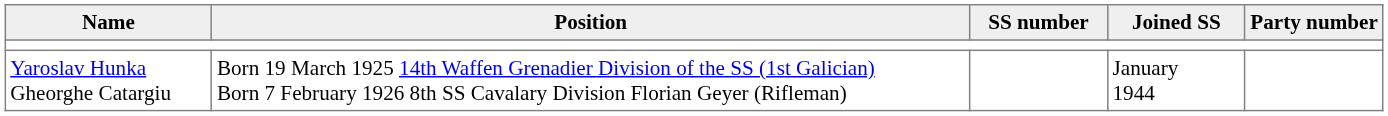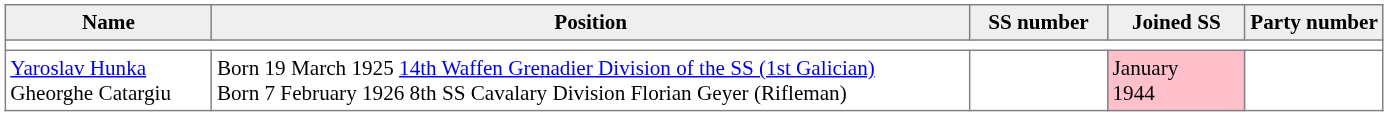(1145, 80) no background -> (1145, 80) pink background
